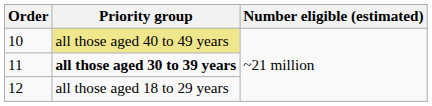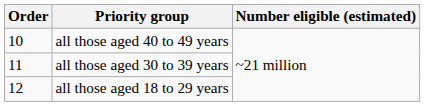(142, 40) khaki background -> (142, 40) no background
(146, 64) bold -> (142, 64) normal
